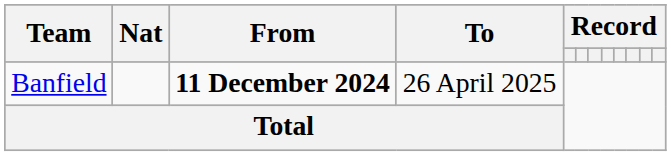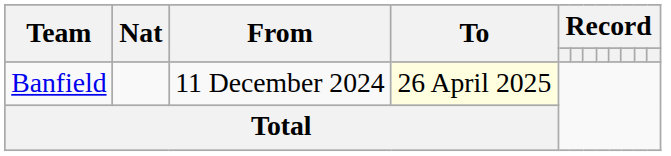(283, 83) bold -> (280, 83) normal
(480, 83) no background -> (474, 83) lightyellow background
